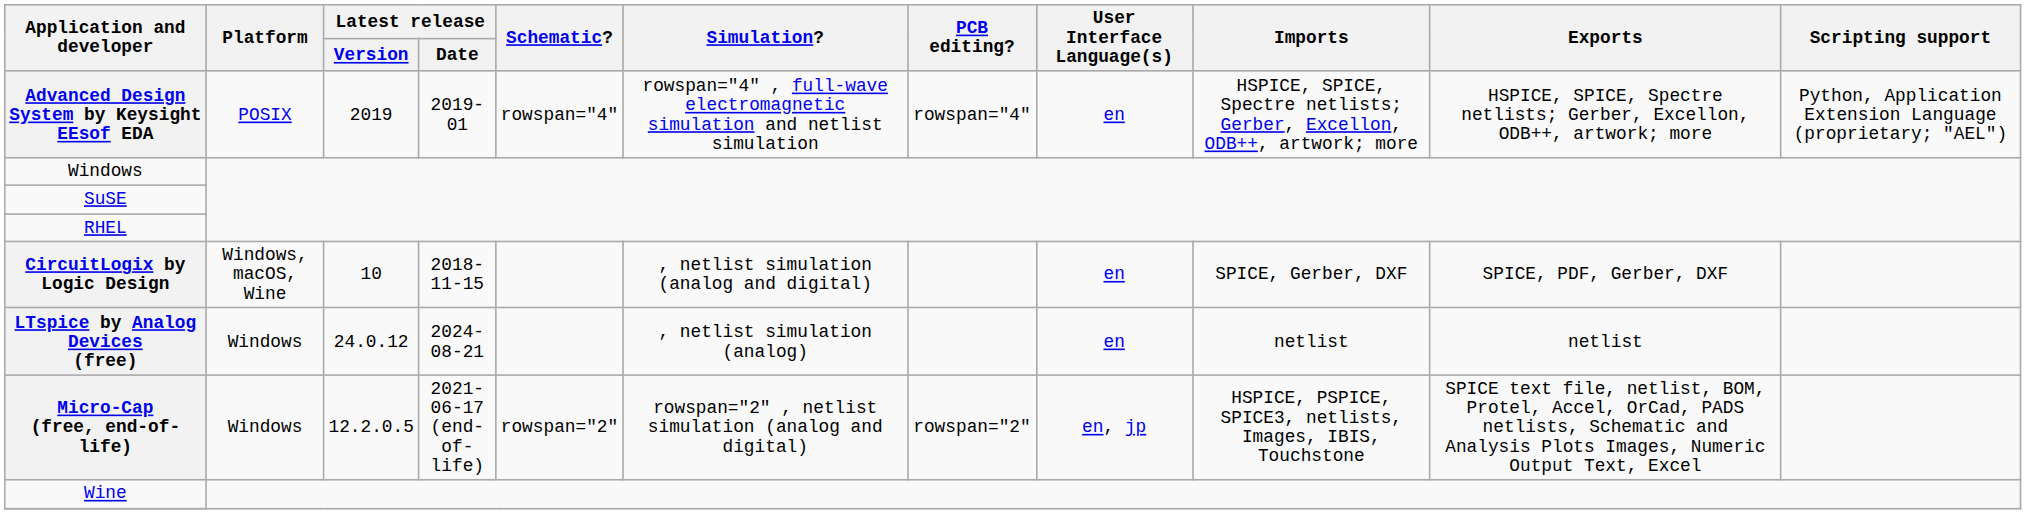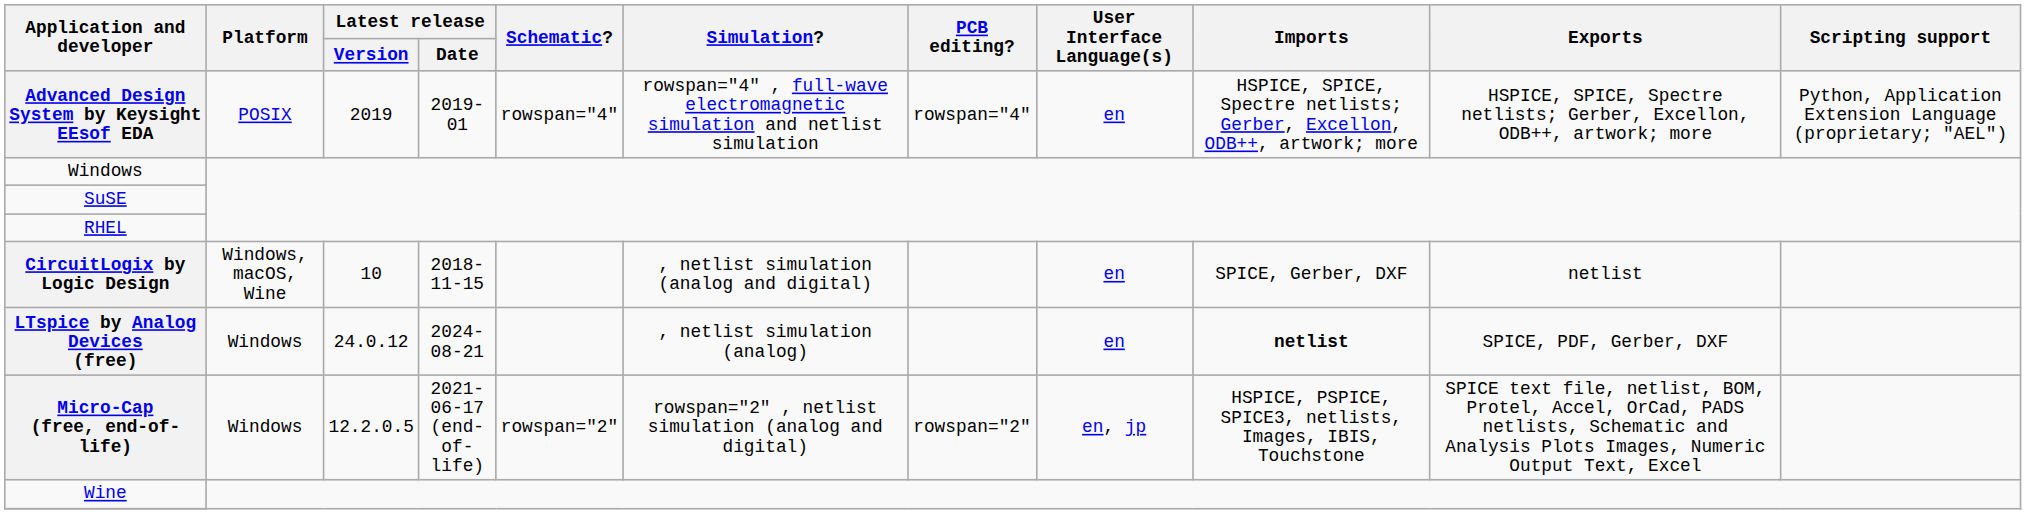(1605, 275) SPICE, PDF, Gerber, DXF -> (1605, 275) netlist
(1311, 342) normal -> (1311, 342) bold
(1605, 342) netlist -> (1605, 342) SPICE, PDF, Gerber, DXF
